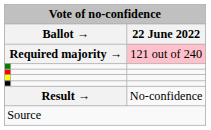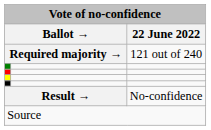(166, 53) pink background -> (166, 53) no background
